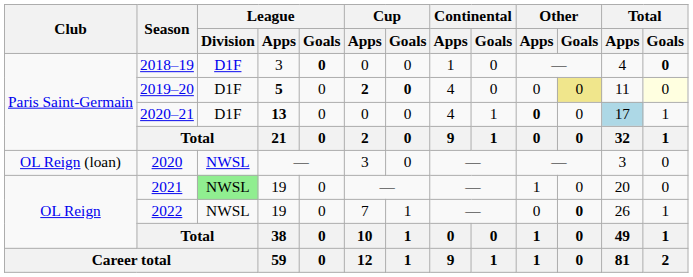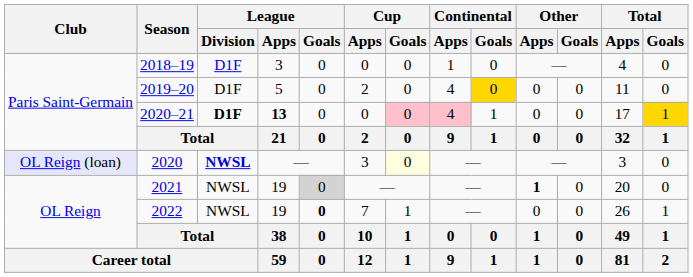(322, 65) bold -> (322, 65) normal
(665, 65) bold -> (665, 65) normal
(279, 89) bold -> (279, 89) normal
(365, 89) bold -> (365, 89) normal
(408, 89) bold -> (408, 89) normal
(494, 89) no background -> (494, 89) gold background
(579, 89) khaki background -> (579, 89) no background
(665, 89) lightyellow background -> (665, 89) no background
(228, 114) normal -> (228, 114) bold
(408, 114) no background -> (408, 114) pink background
(451, 114) no background -> (451, 114) pink background
(536, 114) bold -> (536, 114) normal
(622, 114) lightblue background -> (622, 114) no background
(665, 114) no background -> (665, 114) gold background
(71, 162) no background -> (71, 162) lavender background
(228, 162) normal -> (228, 162) bold
(408, 162) no background -> (408, 162) lightyellow background
(228, 187) lightgreen background -> (228, 187) no background
(322, 187) no background -> (322, 187) lightgrey background
(536, 187) normal -> (536, 187) bold
(322, 211) normal -> (322, 211) bold
(579, 211) bold -> (579, 211) normal
